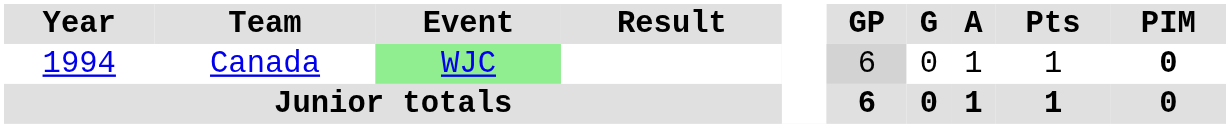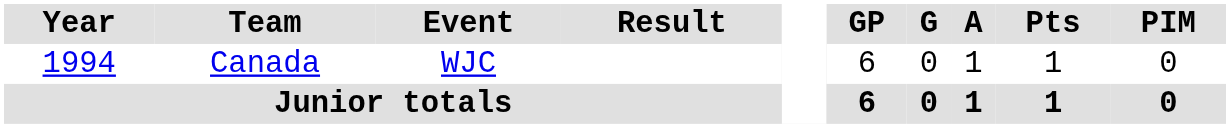(468, 64) lightgreen background -> (468, 64) no background
(867, 64) lightgrey background -> (867, 64) no background
(1168, 64) bold -> (1168, 64) normal
